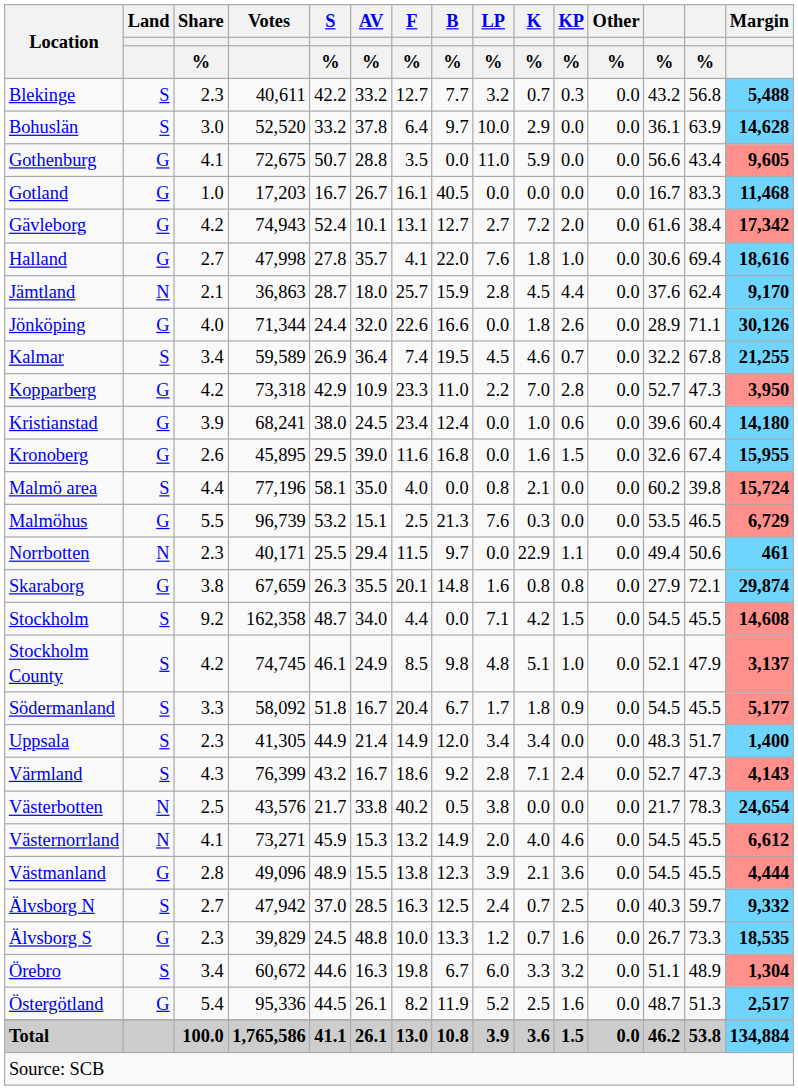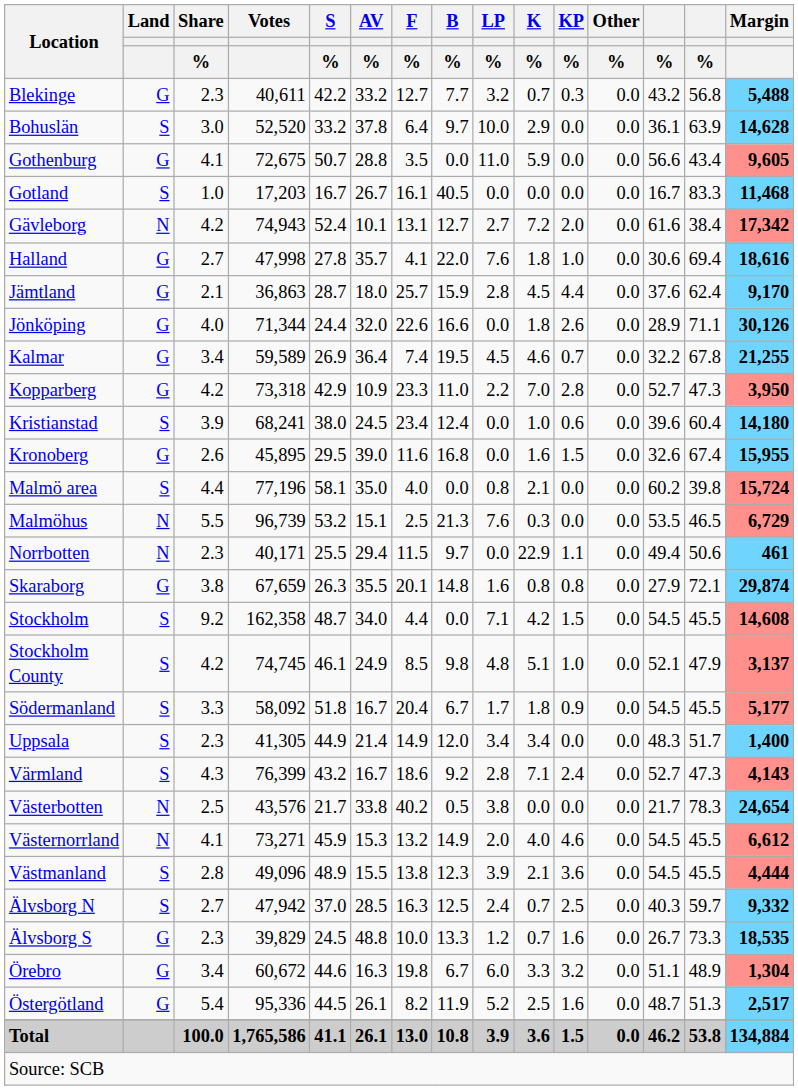(164, 95) S -> (163, 95) G
(163, 193) G -> (164, 193) S
(163, 226) G -> (163, 226) N
(163, 291) N -> (163, 291) G
(164, 357) S -> (163, 357) G
(163, 422) G -> (164, 422) S
(163, 520) G -> (163, 520) N
(163, 872) G -> (164, 872) S
(164, 970) S -> (163, 970) G
